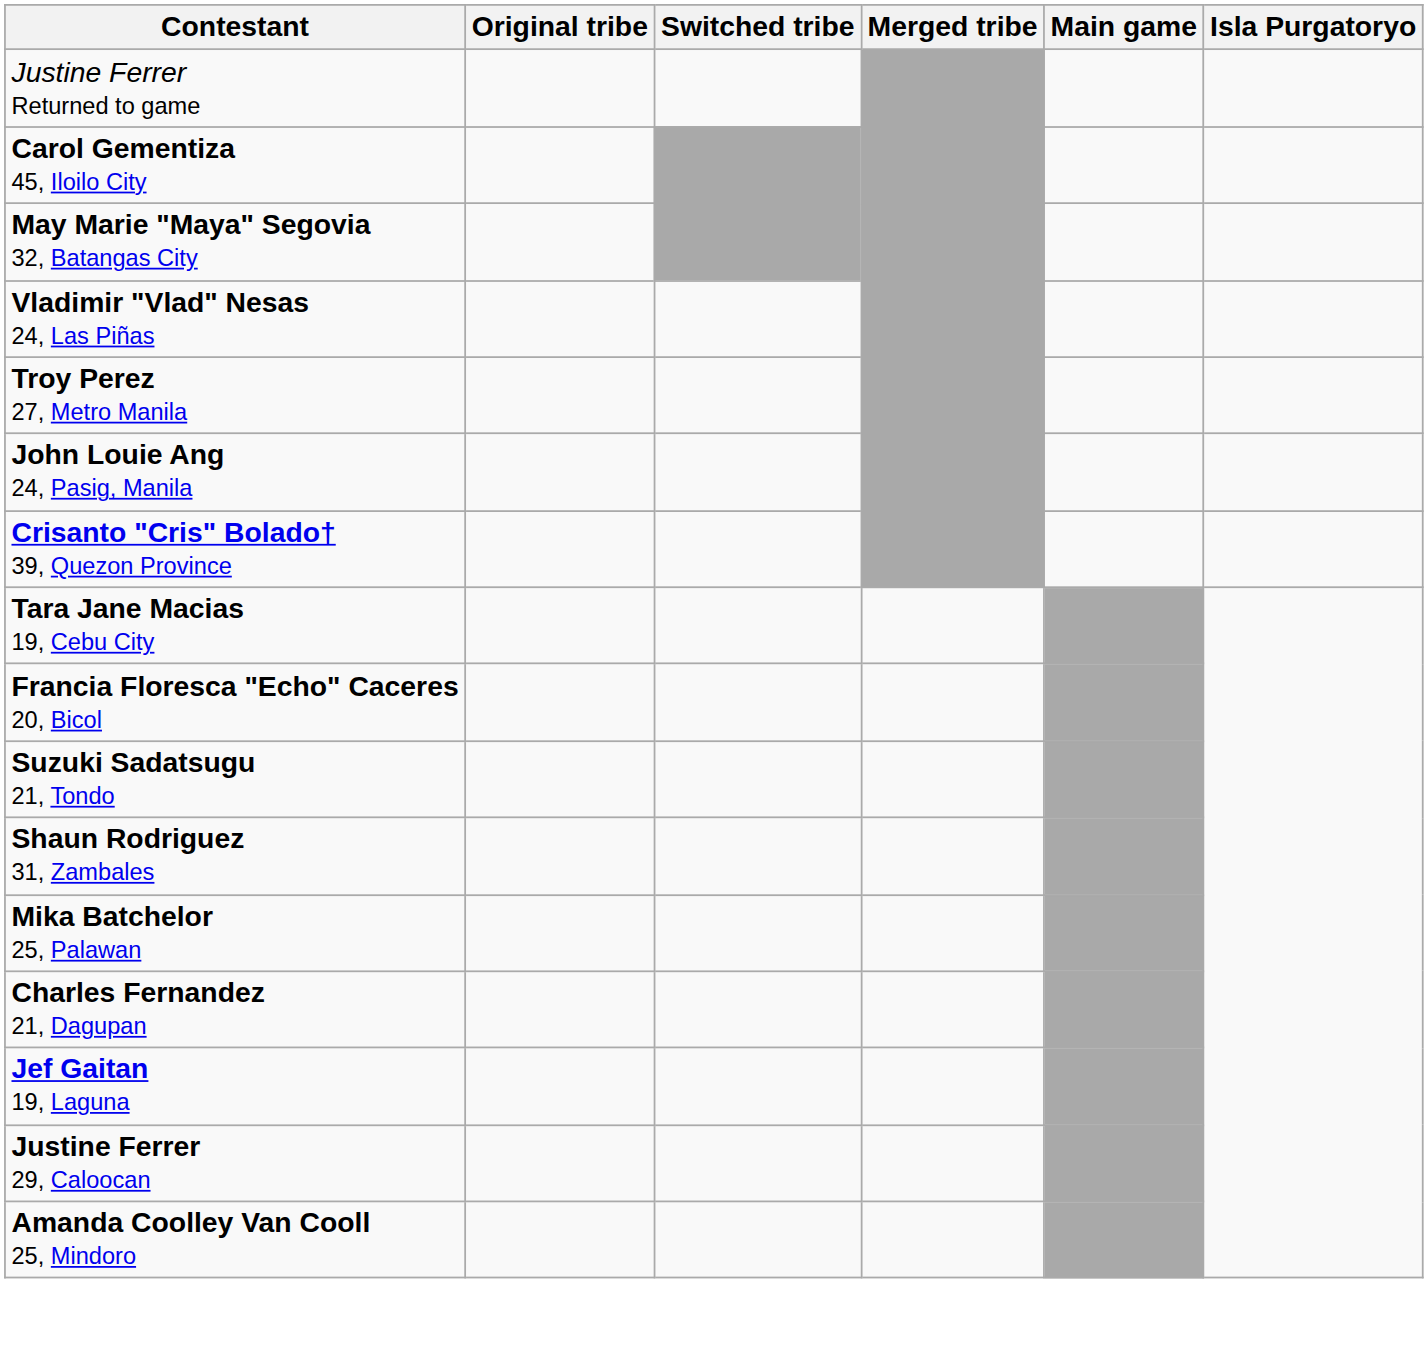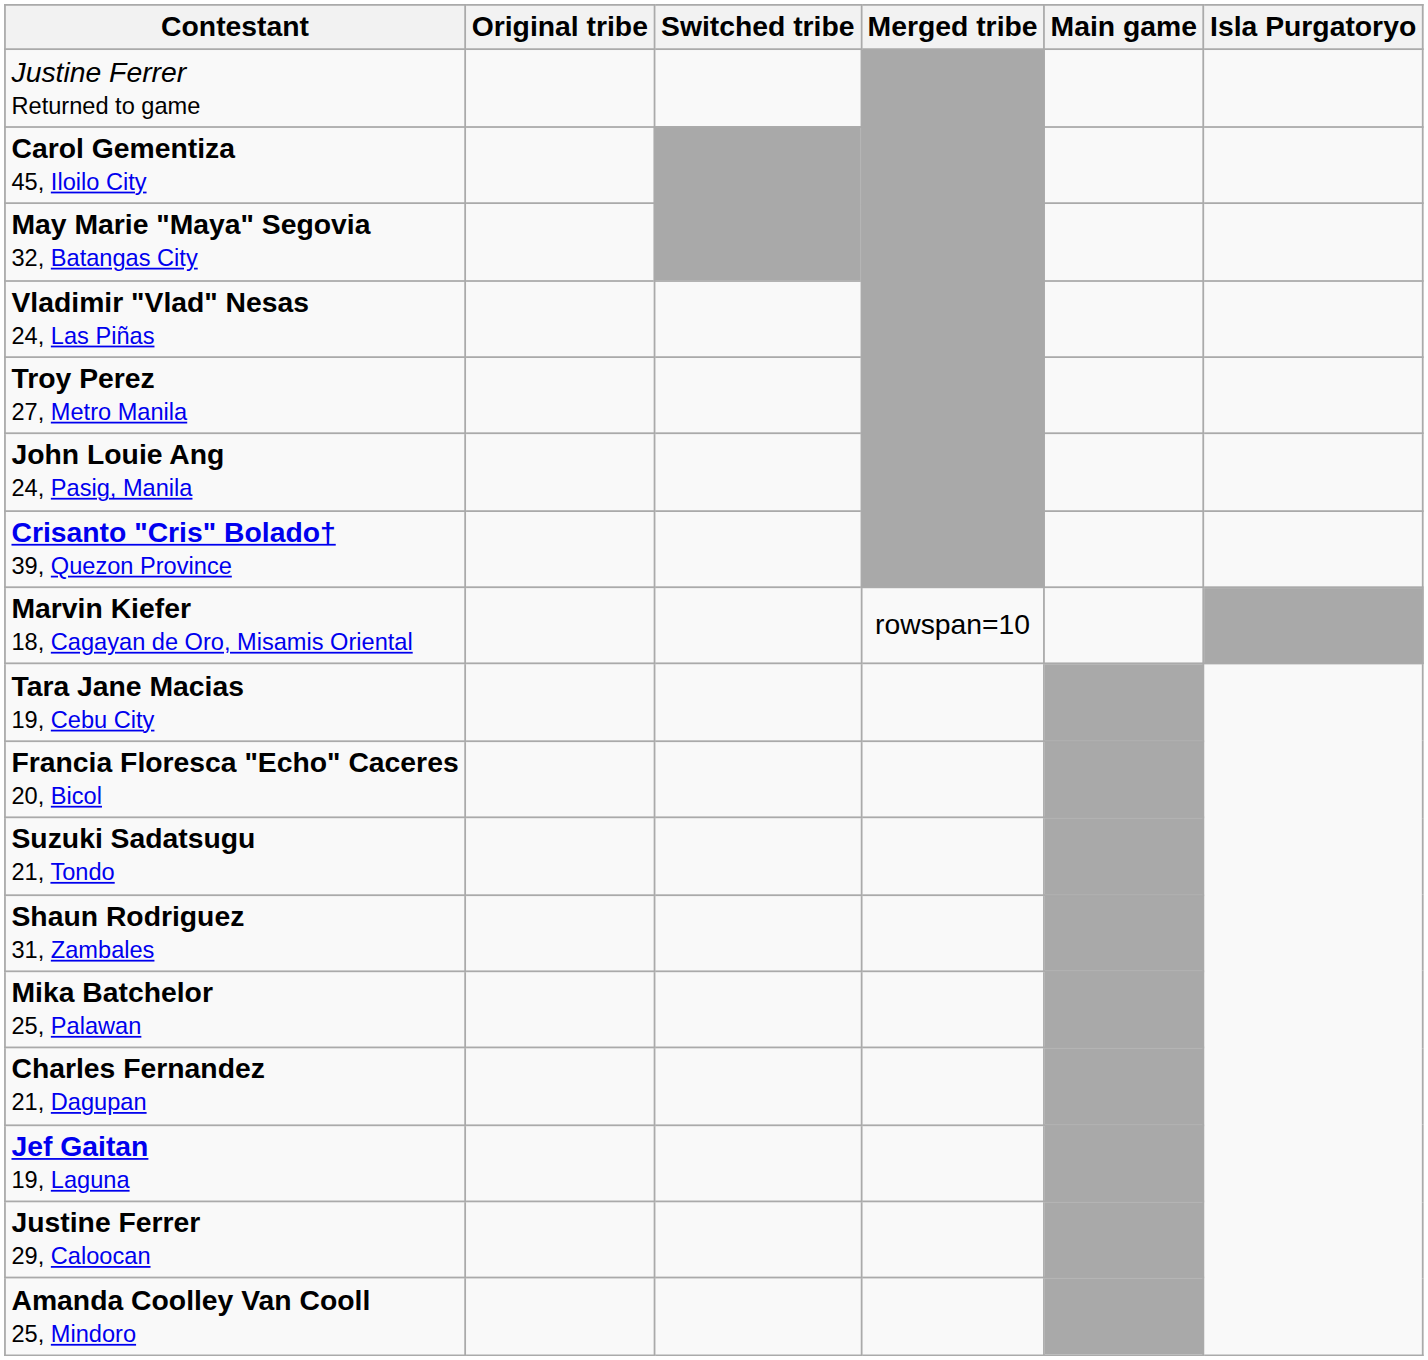+ row: (212, 625)
